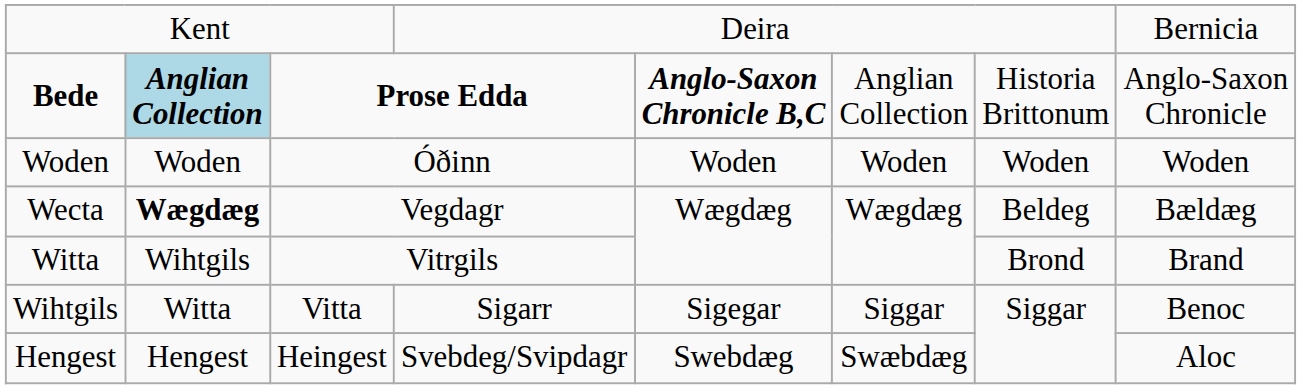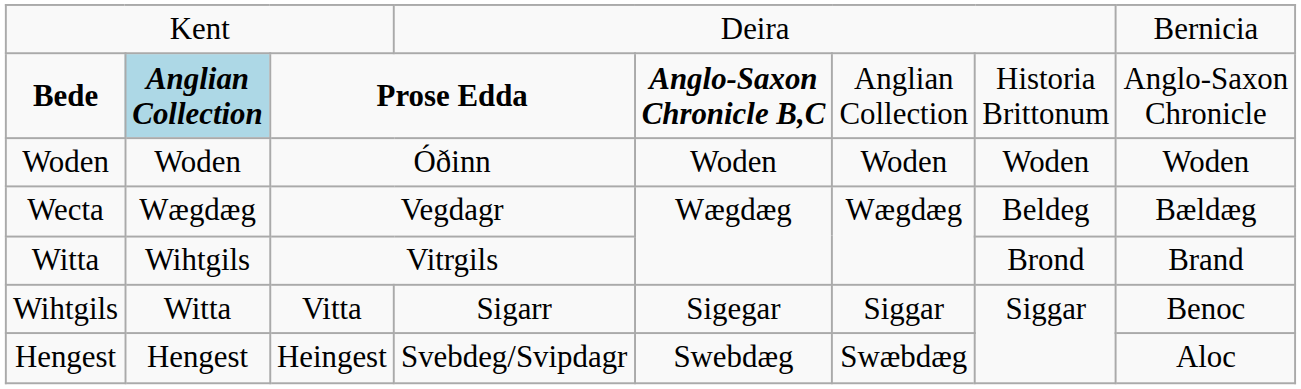(198, 210) bold -> (198, 210) normal
